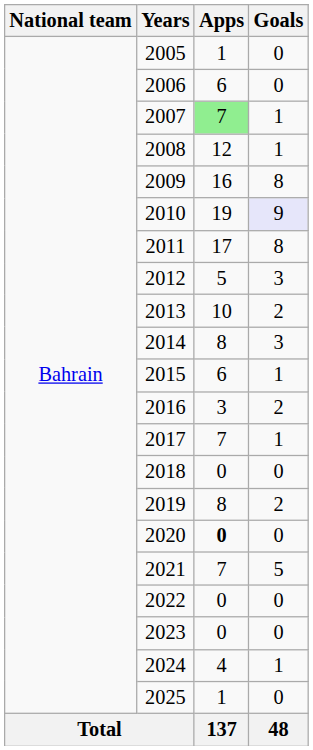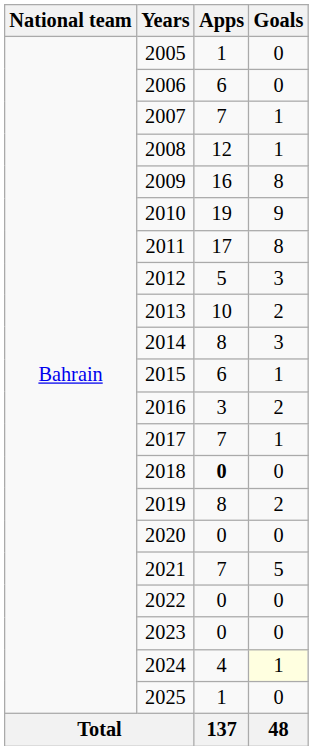(222, 117) lightgreen background -> (222, 117) no background
(278, 213) lavender background -> (278, 213) no background
(222, 471) normal -> (222, 471) bold
(222, 536) bold -> (222, 536) normal
(278, 665) no background -> (278, 665) lightyellow background
